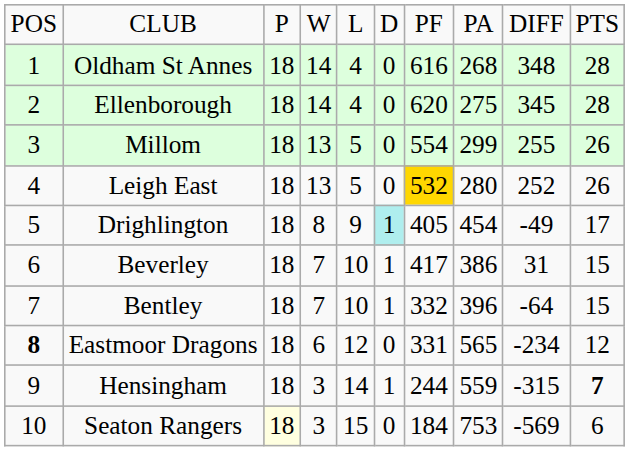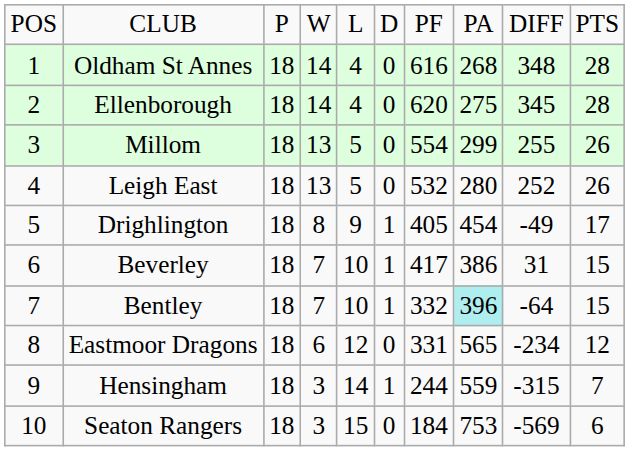(429, 184) gold background -> (429, 184) no background
(389, 225) paleturquoise background -> (389, 225) no background
(478, 305) no background -> (478, 305) paleturquoise background
(34, 345) bold -> (34, 345) normal
(597, 385) bold -> (597, 385) normal
(282, 425) lightyellow background -> (282, 425) no background
